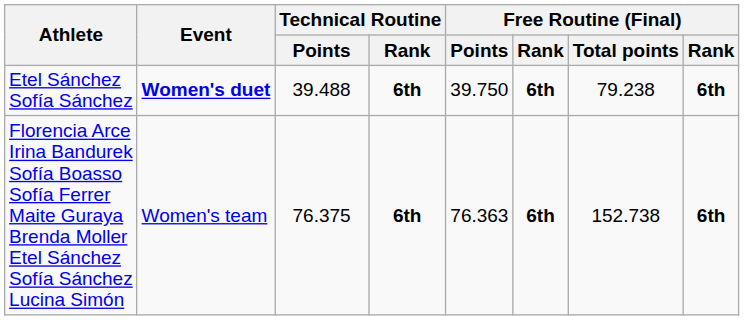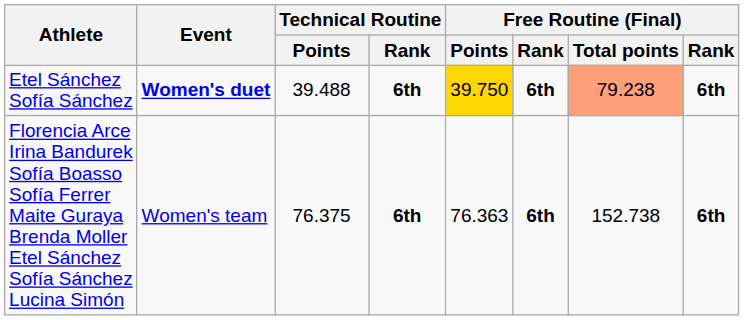(479, 91) no background -> (479, 91) gold background
(626, 91) no background -> (626, 91) lightsalmon background
